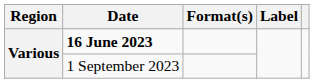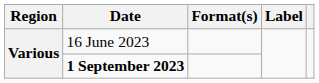(110, 41) bold -> (108, 41) normal
(123, 66) normal -> (125, 66) bold
